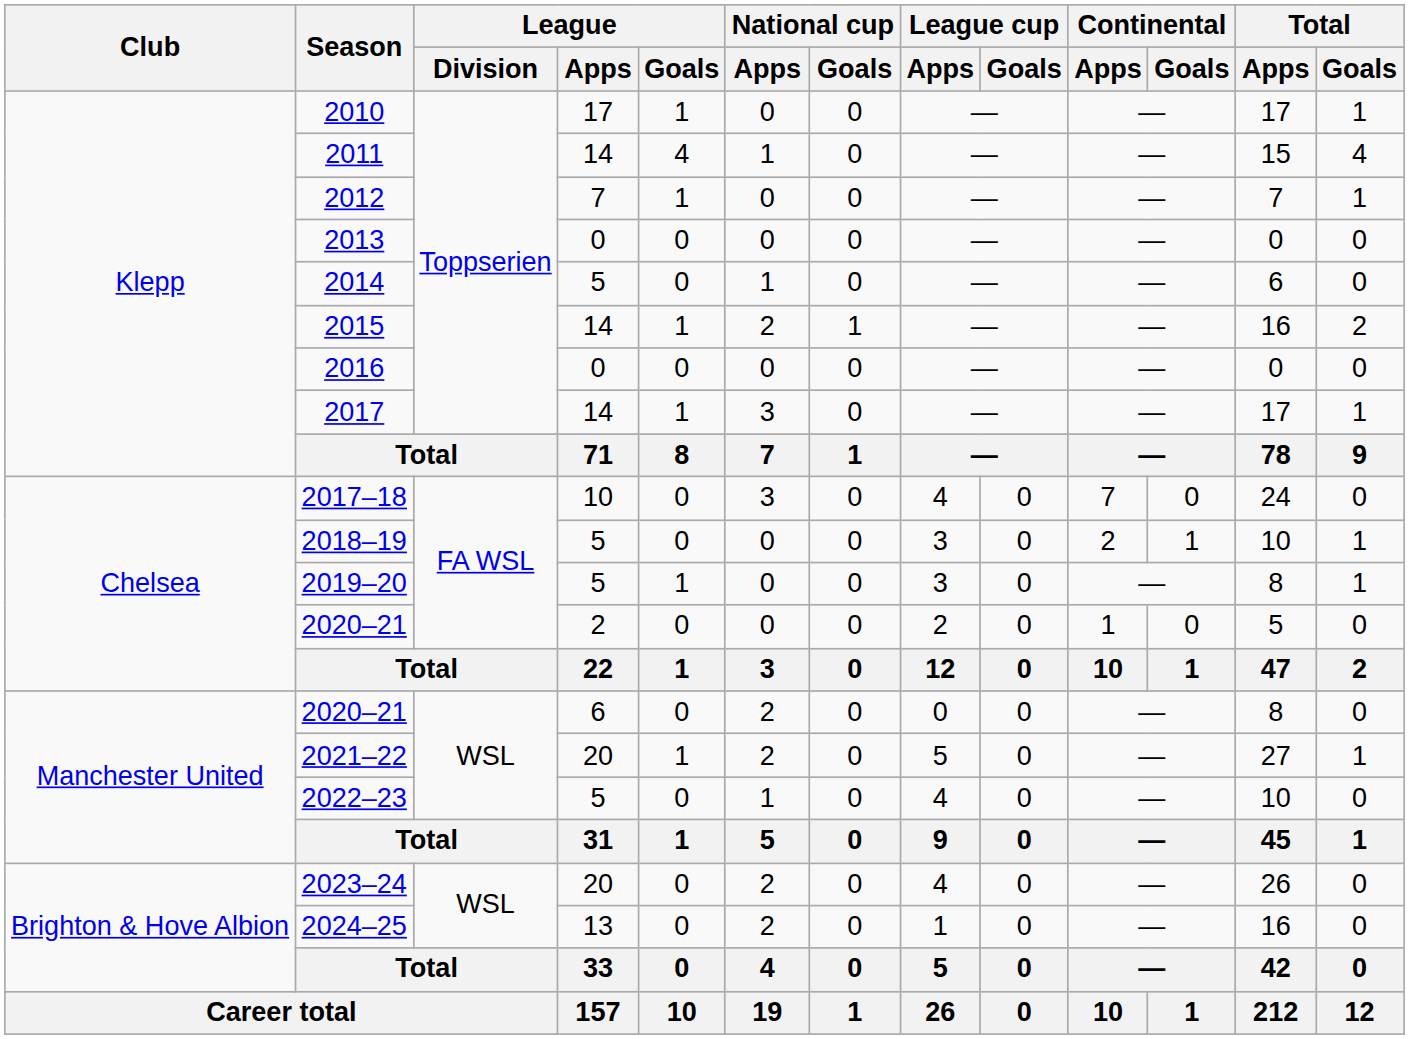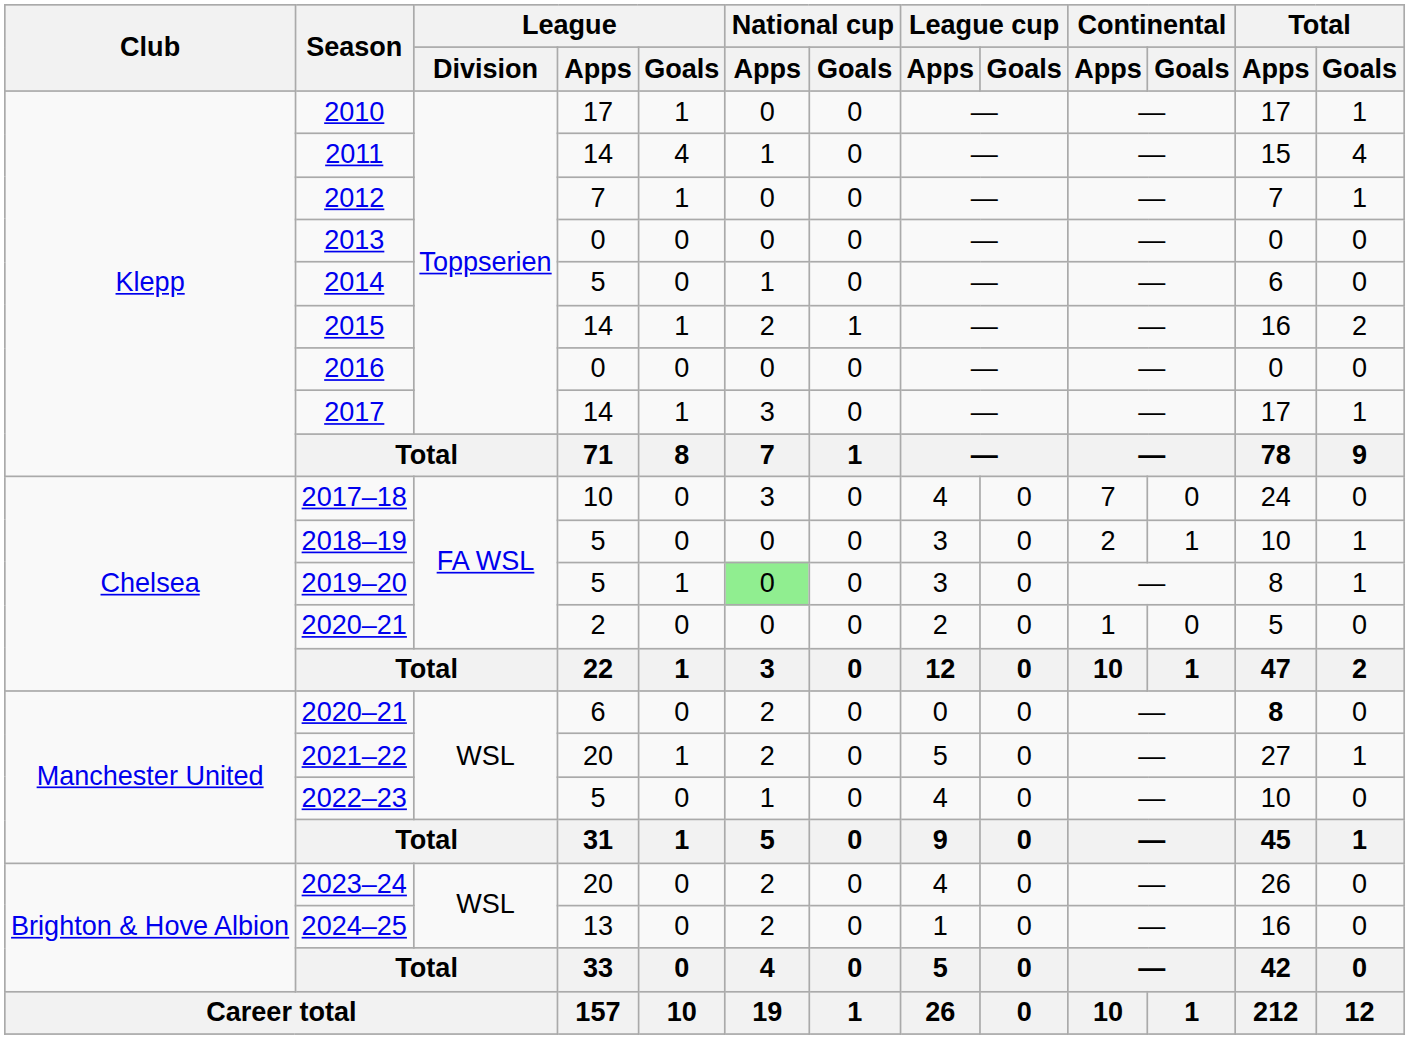(767, 583) no background -> (767, 583) lightgreen background
(1276, 712) normal -> (1276, 712) bold
